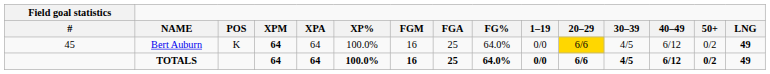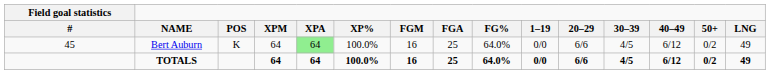(276, 45) bold -> (276, 45) normal
(315, 45) no background -> (315, 45) lightgreen background
(581, 45) gold background -> (581, 45) no background
(745, 45) bold -> (745, 45) normal
